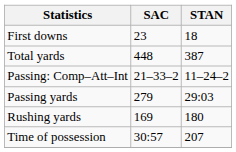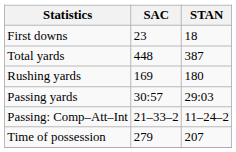rows swapped: (44, 116) <-> (68, 76)
(143, 96) 279 -> (148, 96) 30:57
(148, 137) 30:57 -> (143, 137) 279
